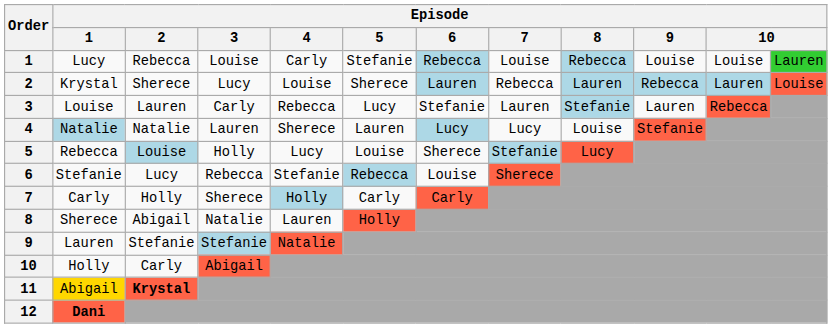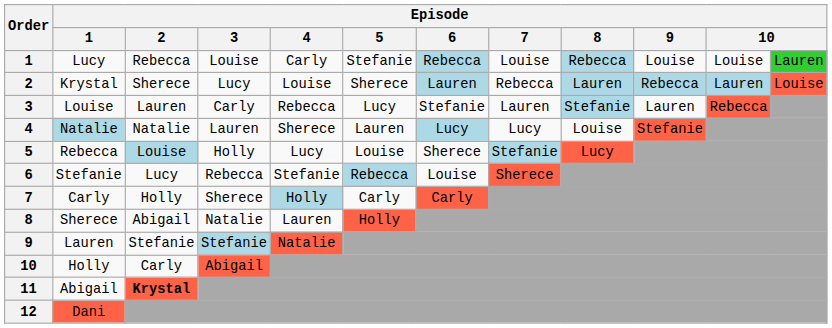(89, 289) gold background -> (89, 289) no background
(89, 312) bold -> (89, 312) normal
